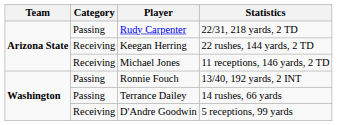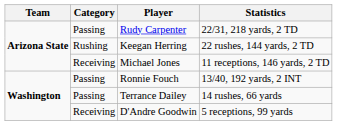(94, 46) Receiving -> (90, 46) Rushing
